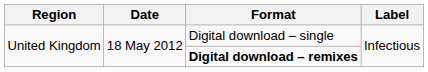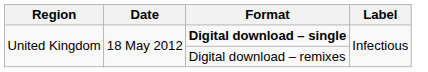(261, 35) normal -> (267, 35) bold
(273, 56) bold -> (267, 56) normal
